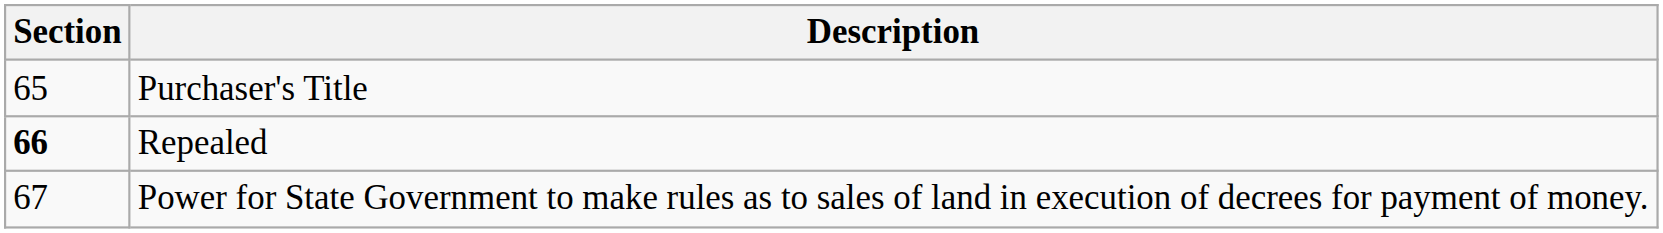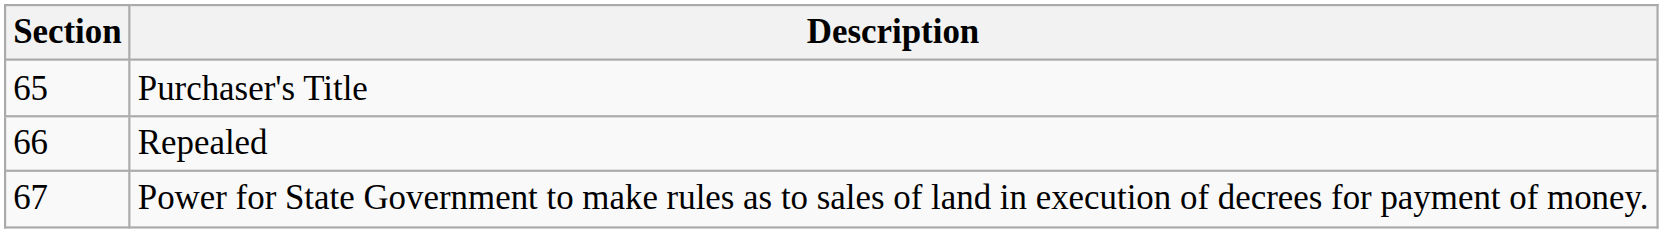(31, 142) bold -> (31, 142) normal
